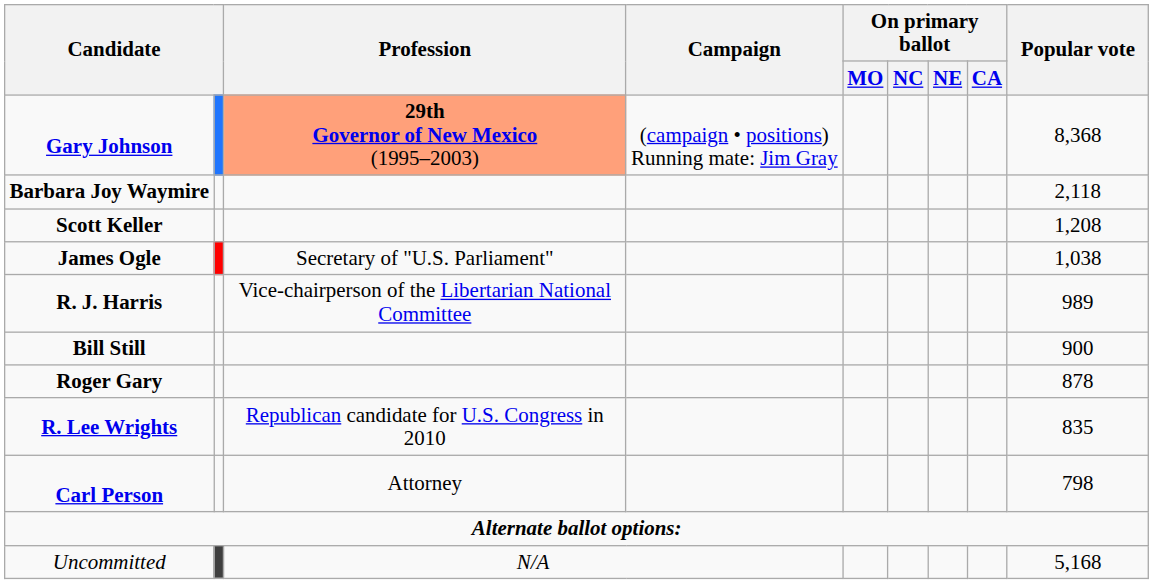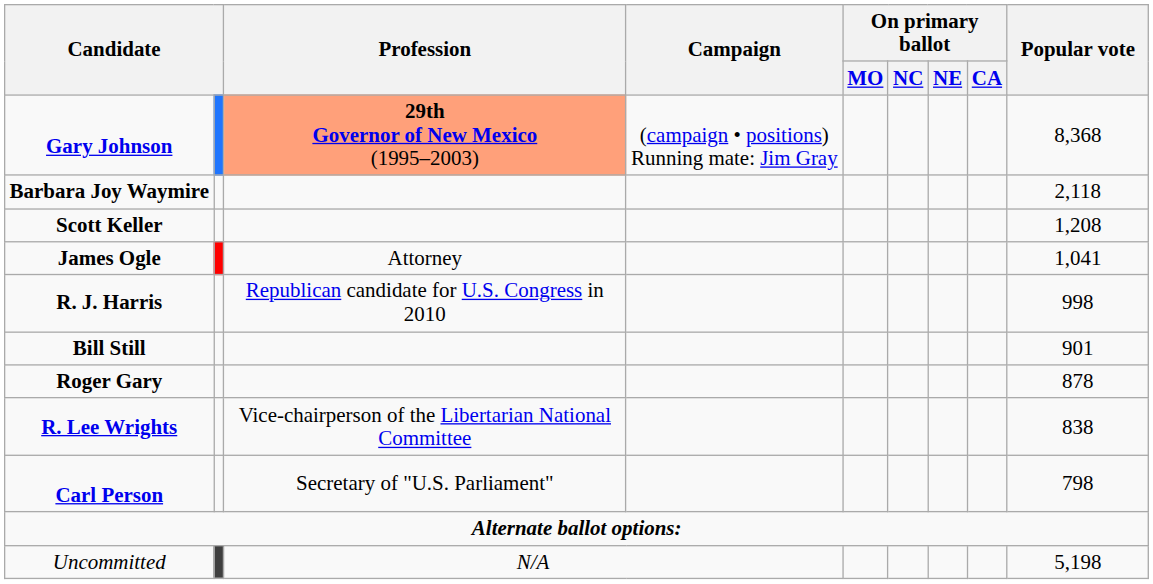(425, 258) Secretary of "U.S. Parliament" -> (425, 258) Attorney
(1078, 258) 1,038 -> (1078, 258) 1,041
(425, 303) Vice-chairperson of the Libertarian National Committee -> (425, 303) Republican candidate for U.S. Congress in 2010
(1078, 303) 989 -> (1078, 303) 998
(1078, 348) 900 -> (1078, 348) 901
(425, 426) Republican candidate for U.S. Congress in 2010 -> (425, 426) Vice-chairperson of the Libertarian National Committee
(1078, 426) 835 -> (1078, 426) 838
(425, 483) Attorney -> (425, 483) Secretary of "U.S. Parliament"
(1078, 561) 5,168 -> (1078, 561) 5,198
